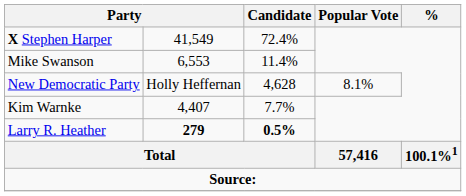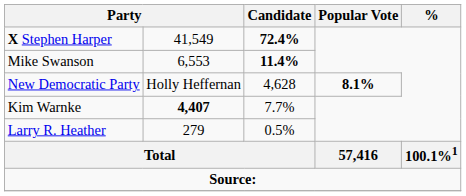(279, 38) normal -> (279, 38) bold
(279, 61) normal -> (279, 61) bold
(358, 84) normal -> (358, 84) bold
(194, 107) normal -> (194, 107) bold
(194, 130) bold -> (194, 130) normal
(279, 130) bold -> (279, 130) normal
